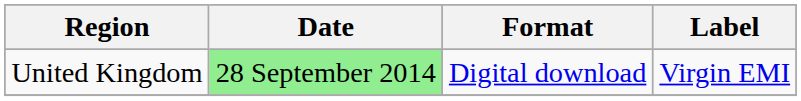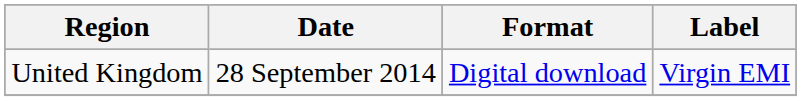(326, 71) lightgreen background -> (326, 71) no background
